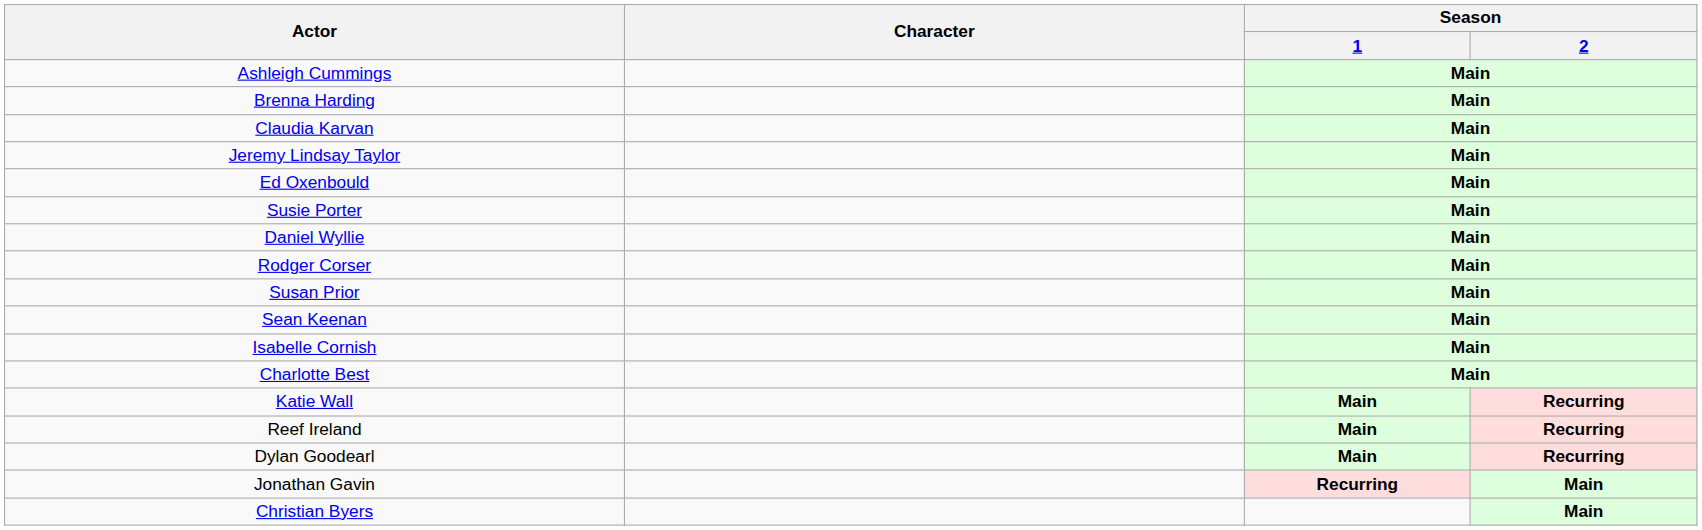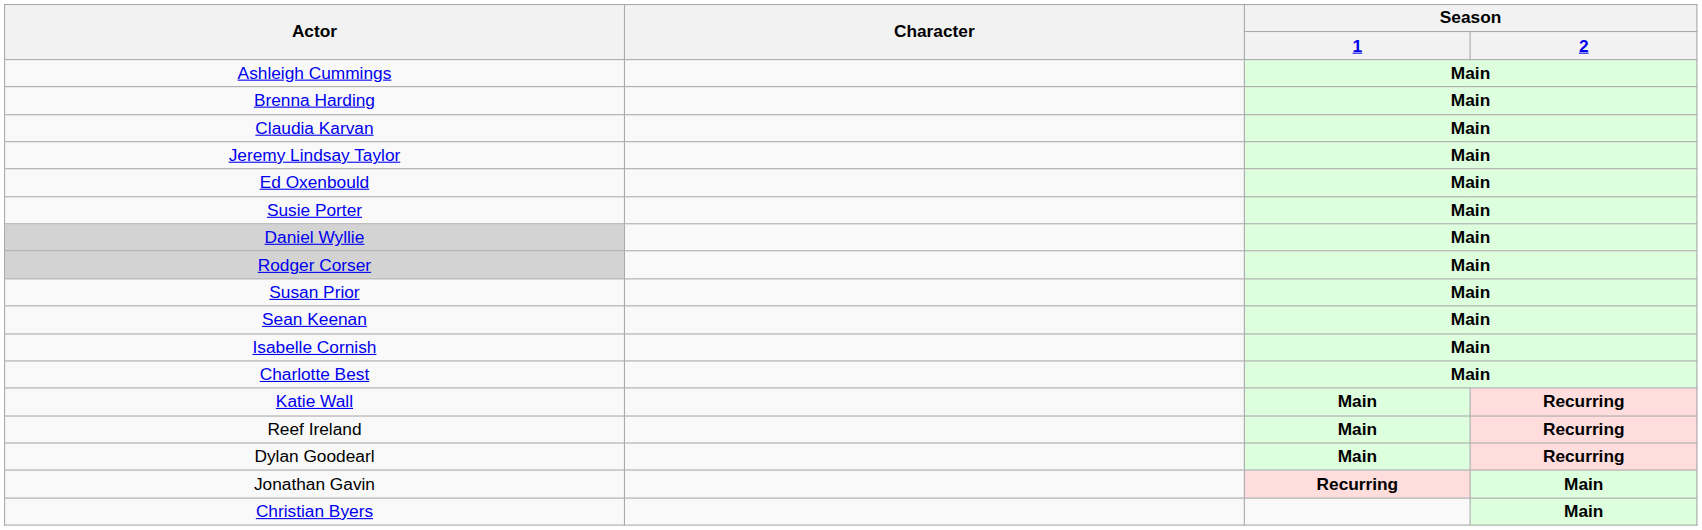(314, 237) no background -> (314, 237) lightgrey background
(314, 264) no background -> (314, 264) lightgrey background
